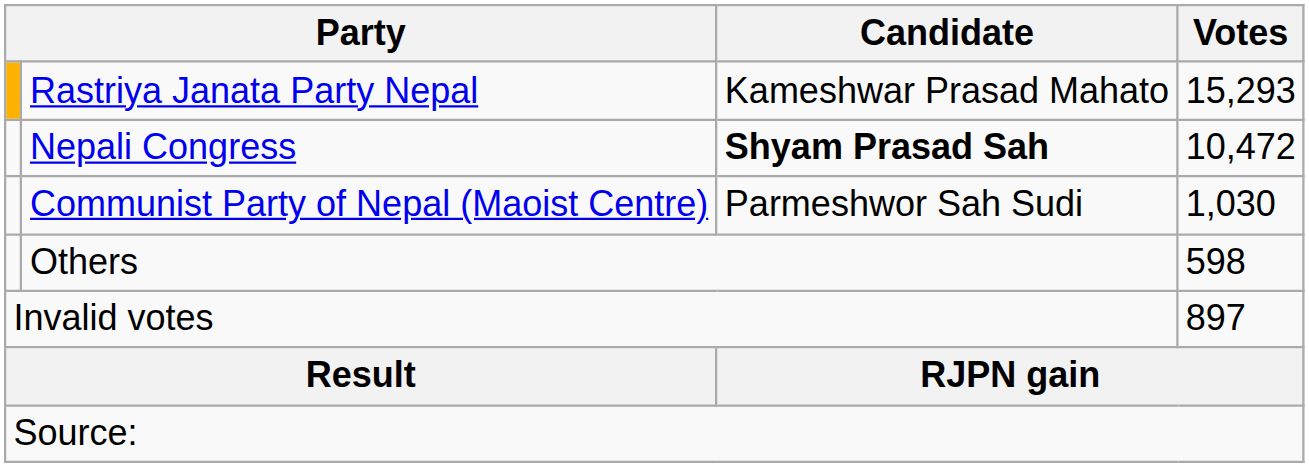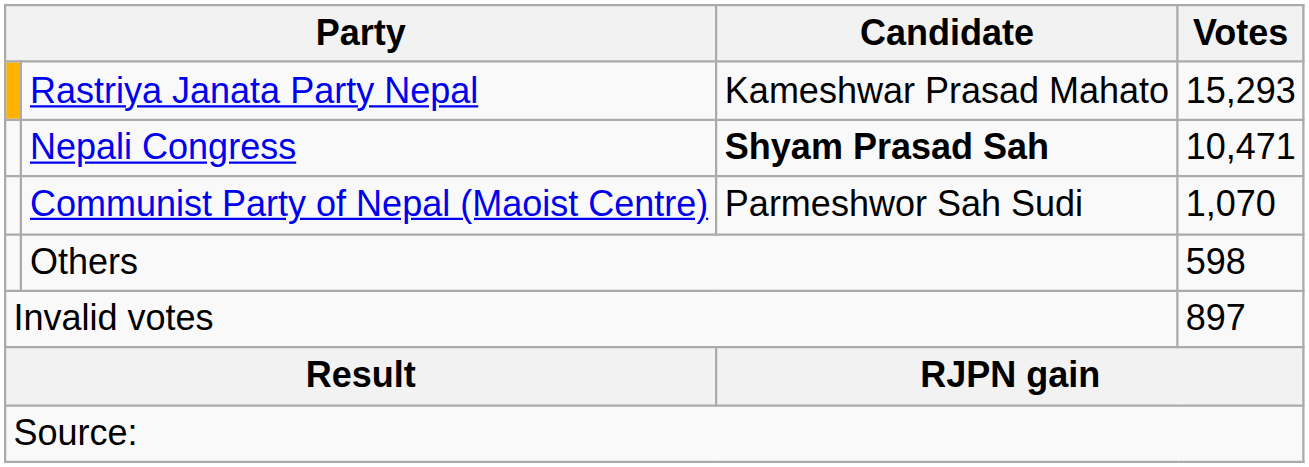(1241, 147) 10,472 -> (1241, 147) 10,471
(1231, 204) 1,030 -> (1231, 204) 1,070
